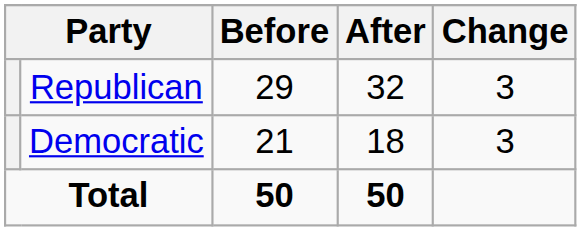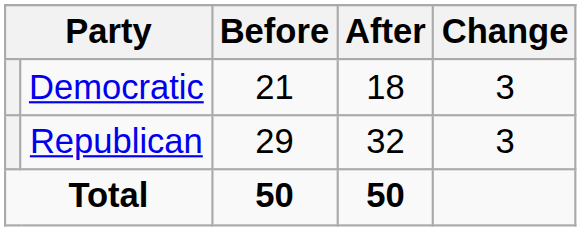rows swapped: (116, 86) <-> (116, 141)
